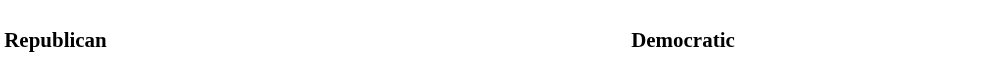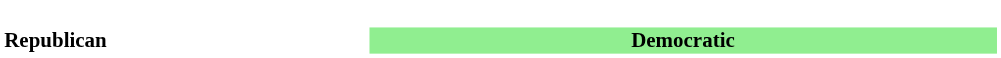(683, 40) no background -> (683, 40) lightgreen background
